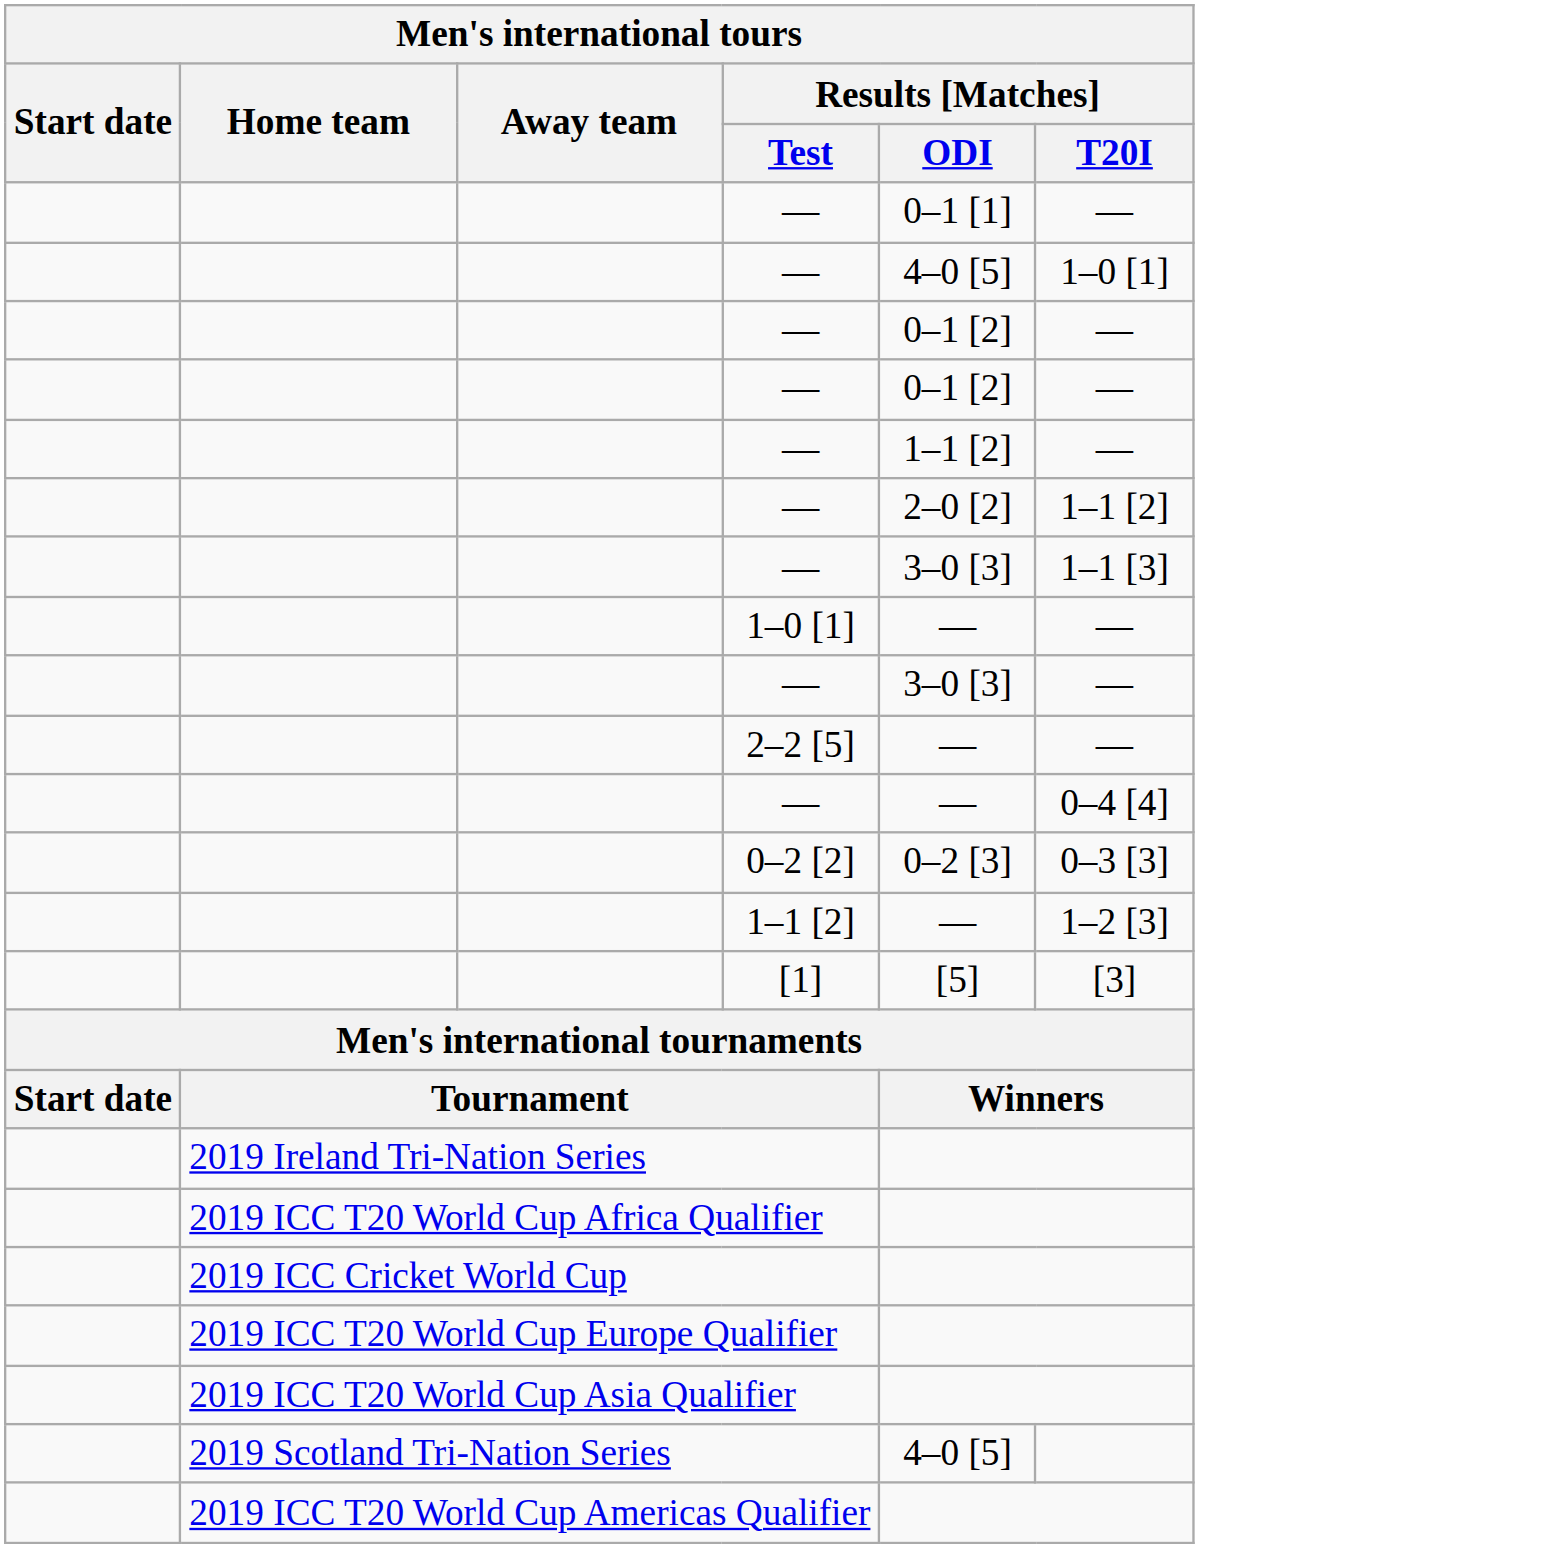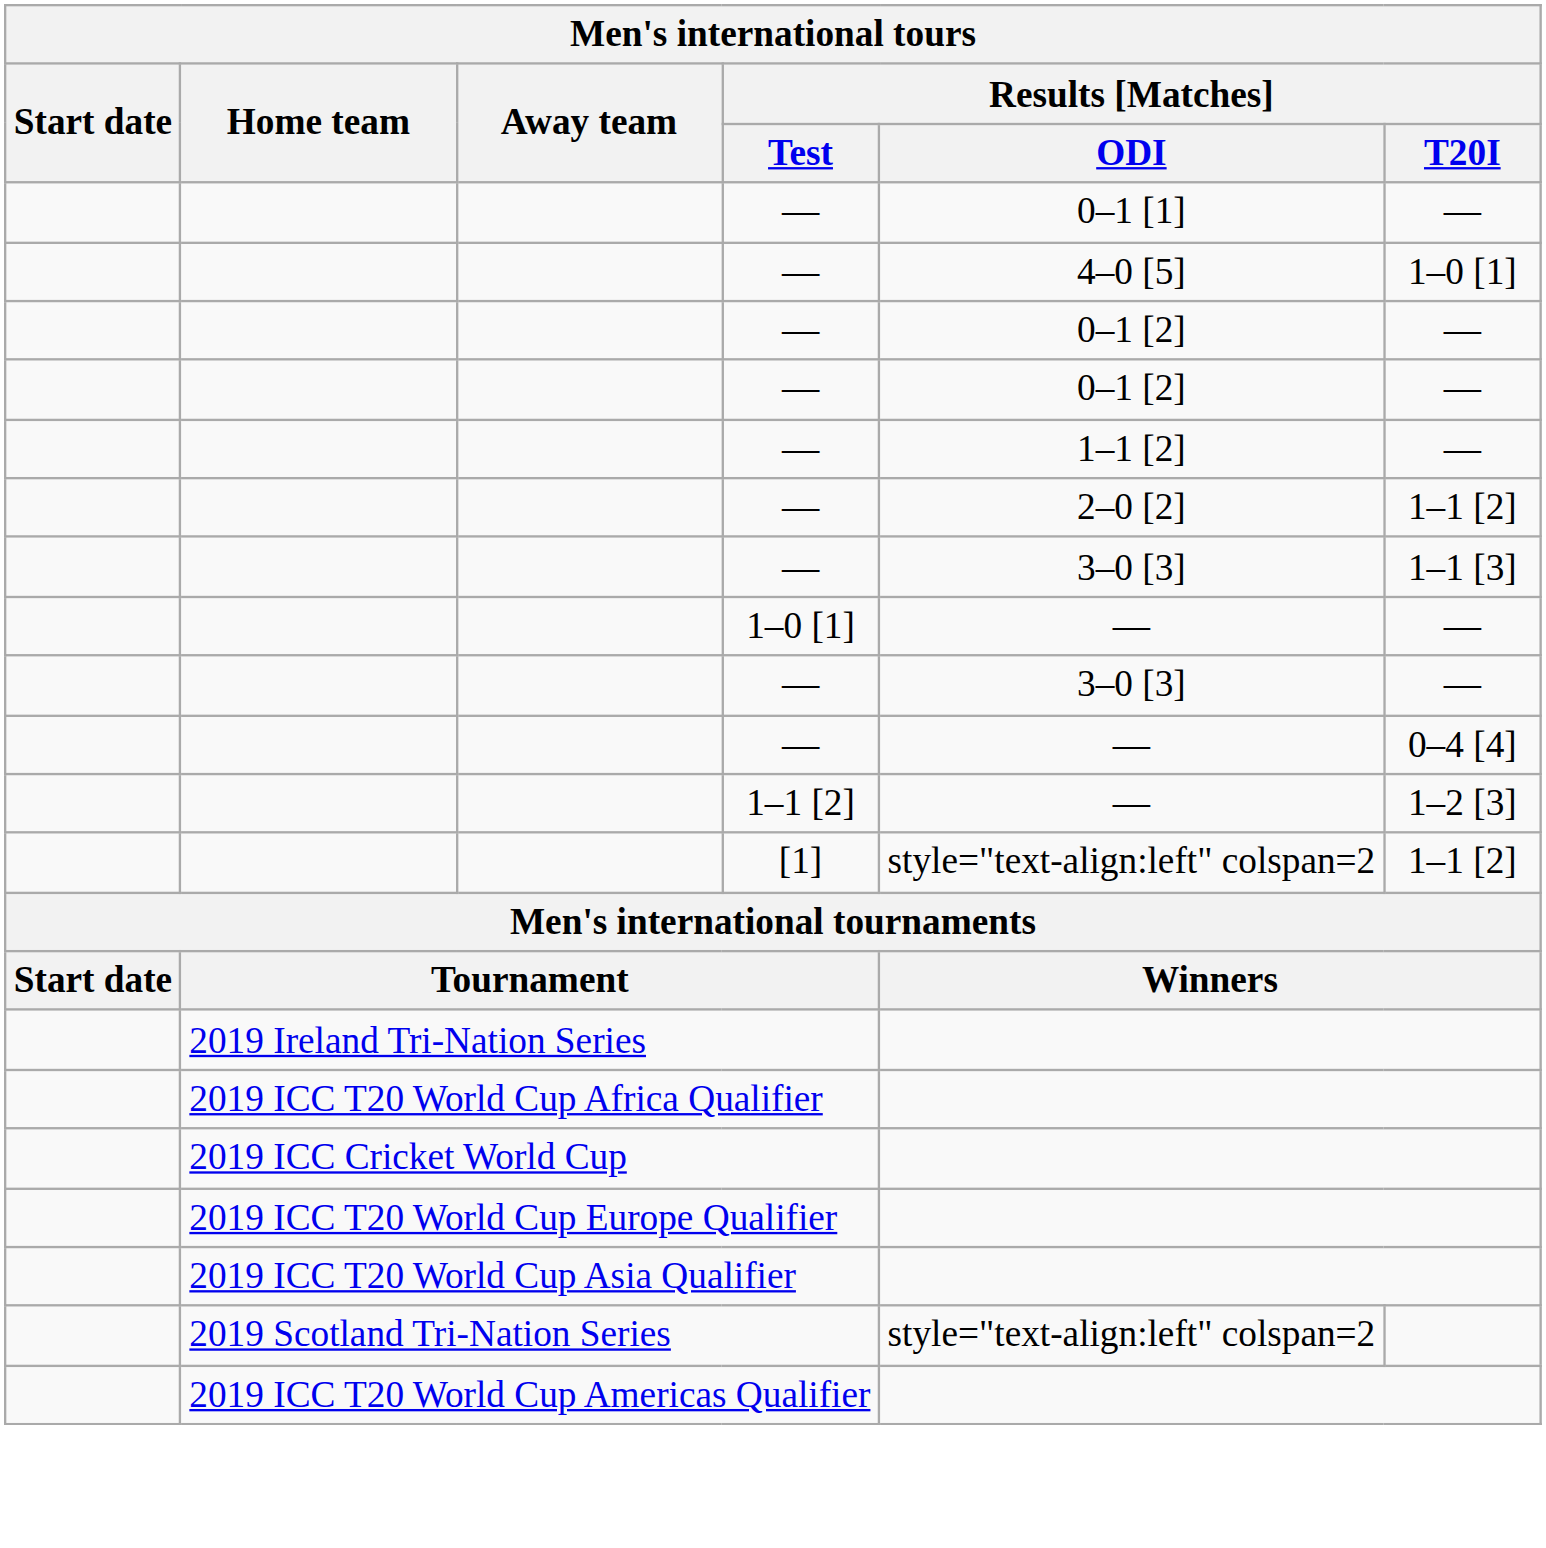- row: (318, 744)
- row: (318, 862)
(958, 980) [5] -> (1131, 861) style="text-align:left" colspan=2
(1114, 980) [3] -> (1462, 861) 1–1 [2]
(958, 1453) 4–0 [5] -> (1131, 1334) style="text-align:left" colspan=2
